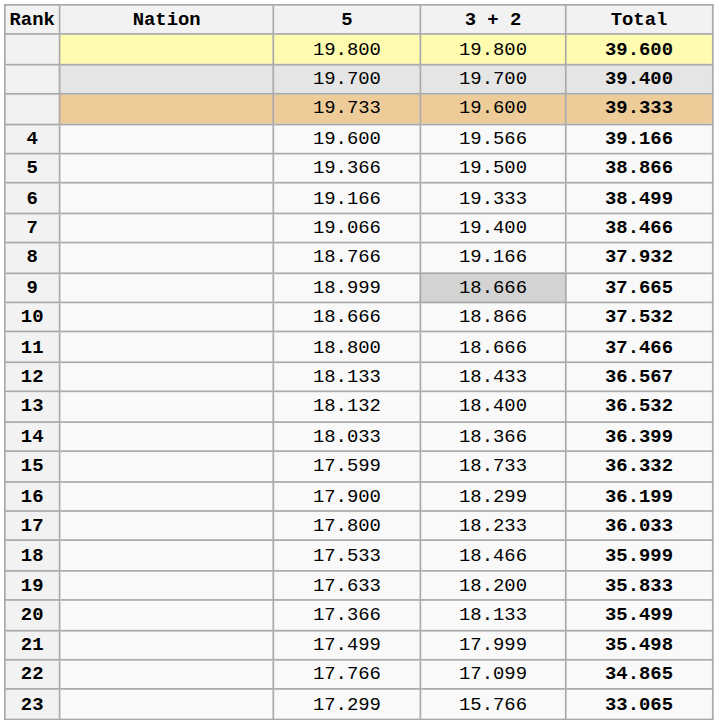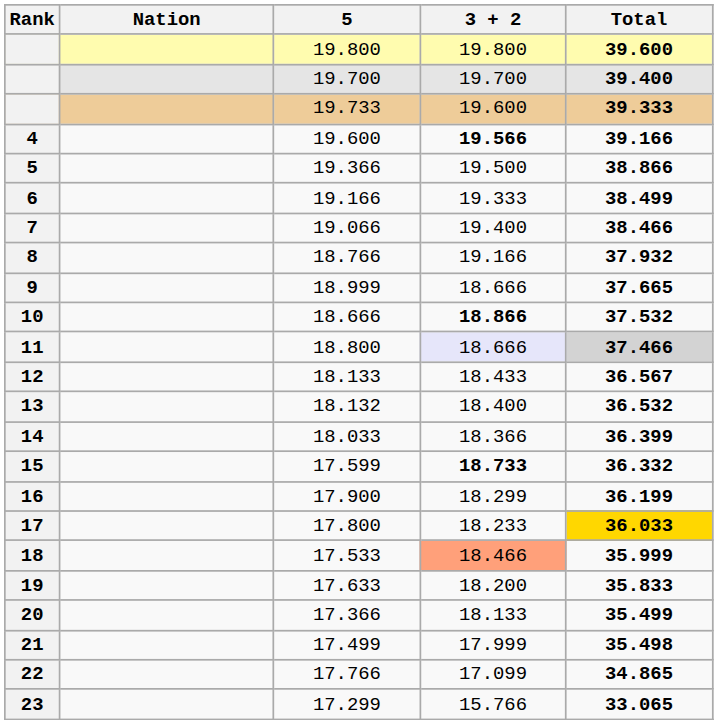(493, 139) normal -> (493, 139) bold
(493, 288) lightgrey background -> (493, 288) no background
(493, 317) normal -> (493, 317) bold
(493, 347) no background -> (493, 347) lavender background
(639, 347) no background -> (639, 347) lightgrey background
(493, 466) normal -> (493, 466) bold
(639, 526) no background -> (639, 526) gold background
(493, 556) no background -> (493, 556) lightsalmon background
